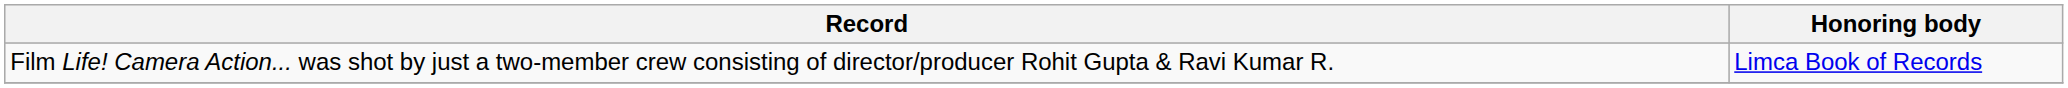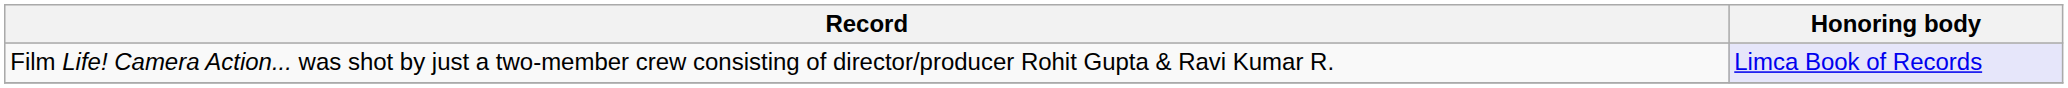(1858, 62) no background -> (1858, 62) lavender background
